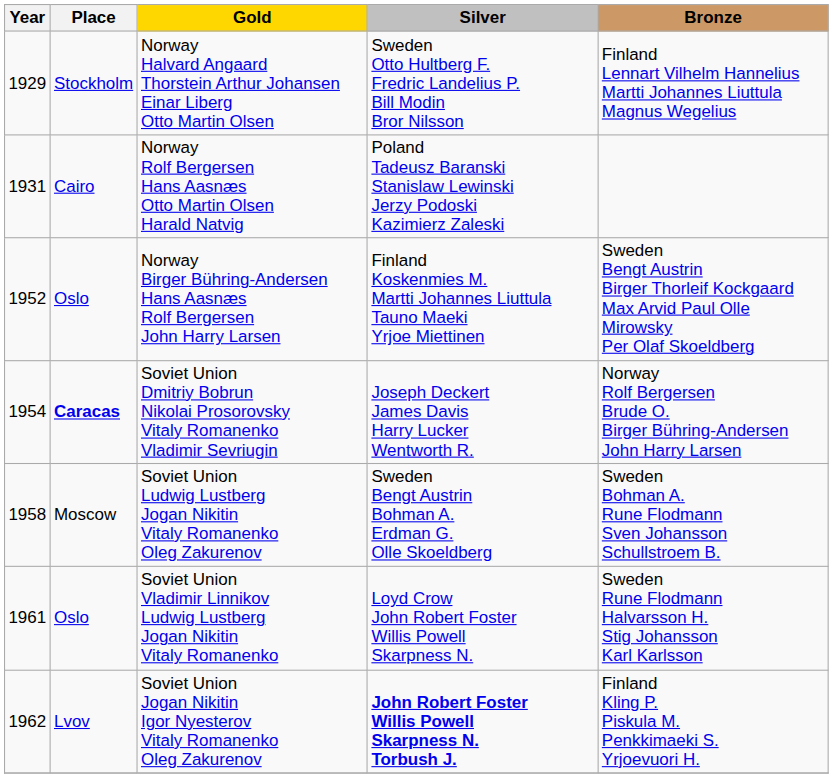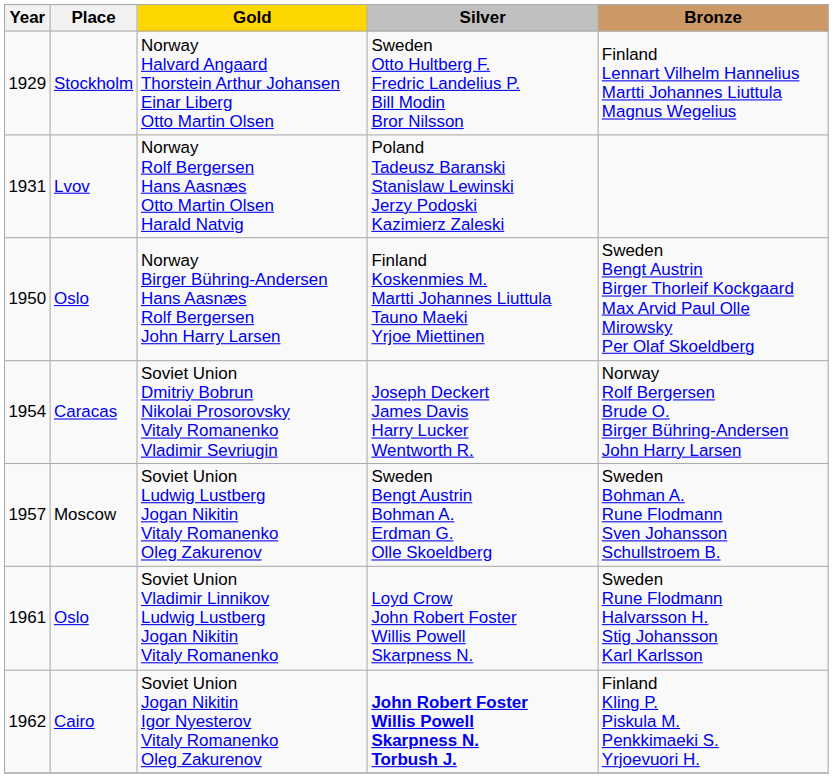(74, 186) Cairo -> (72, 186) Lvov
(27, 298) 1952 -> (27, 298) 1950
(87, 411) bold -> (86, 411) normal
(27, 514) 1958 -> (27, 514) 1957
(72, 721) Lvov -> (74, 721) Cairo
